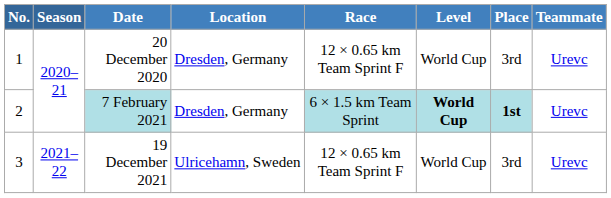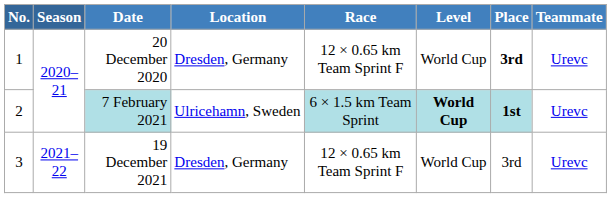(512, 59) normal -> (512, 59) bold
(231, 111) Dresden, Germany -> (237, 111) Ulricehamn, Sweden
(237, 162) Ulricehamn, Sweden -> (231, 162) Dresden, Germany
